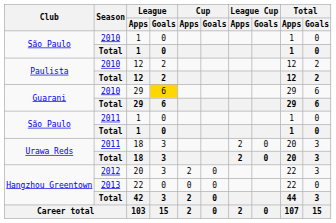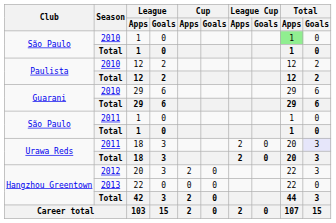(292, 37) no background -> (292, 37) lightgreen background
(164, 91) gold background -> (164, 91) no background
(317, 144) no background -> (317, 144) lavender background
